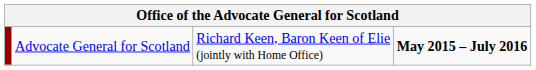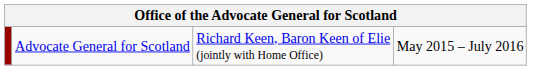(462, 45) bold -> (460, 45) normal
